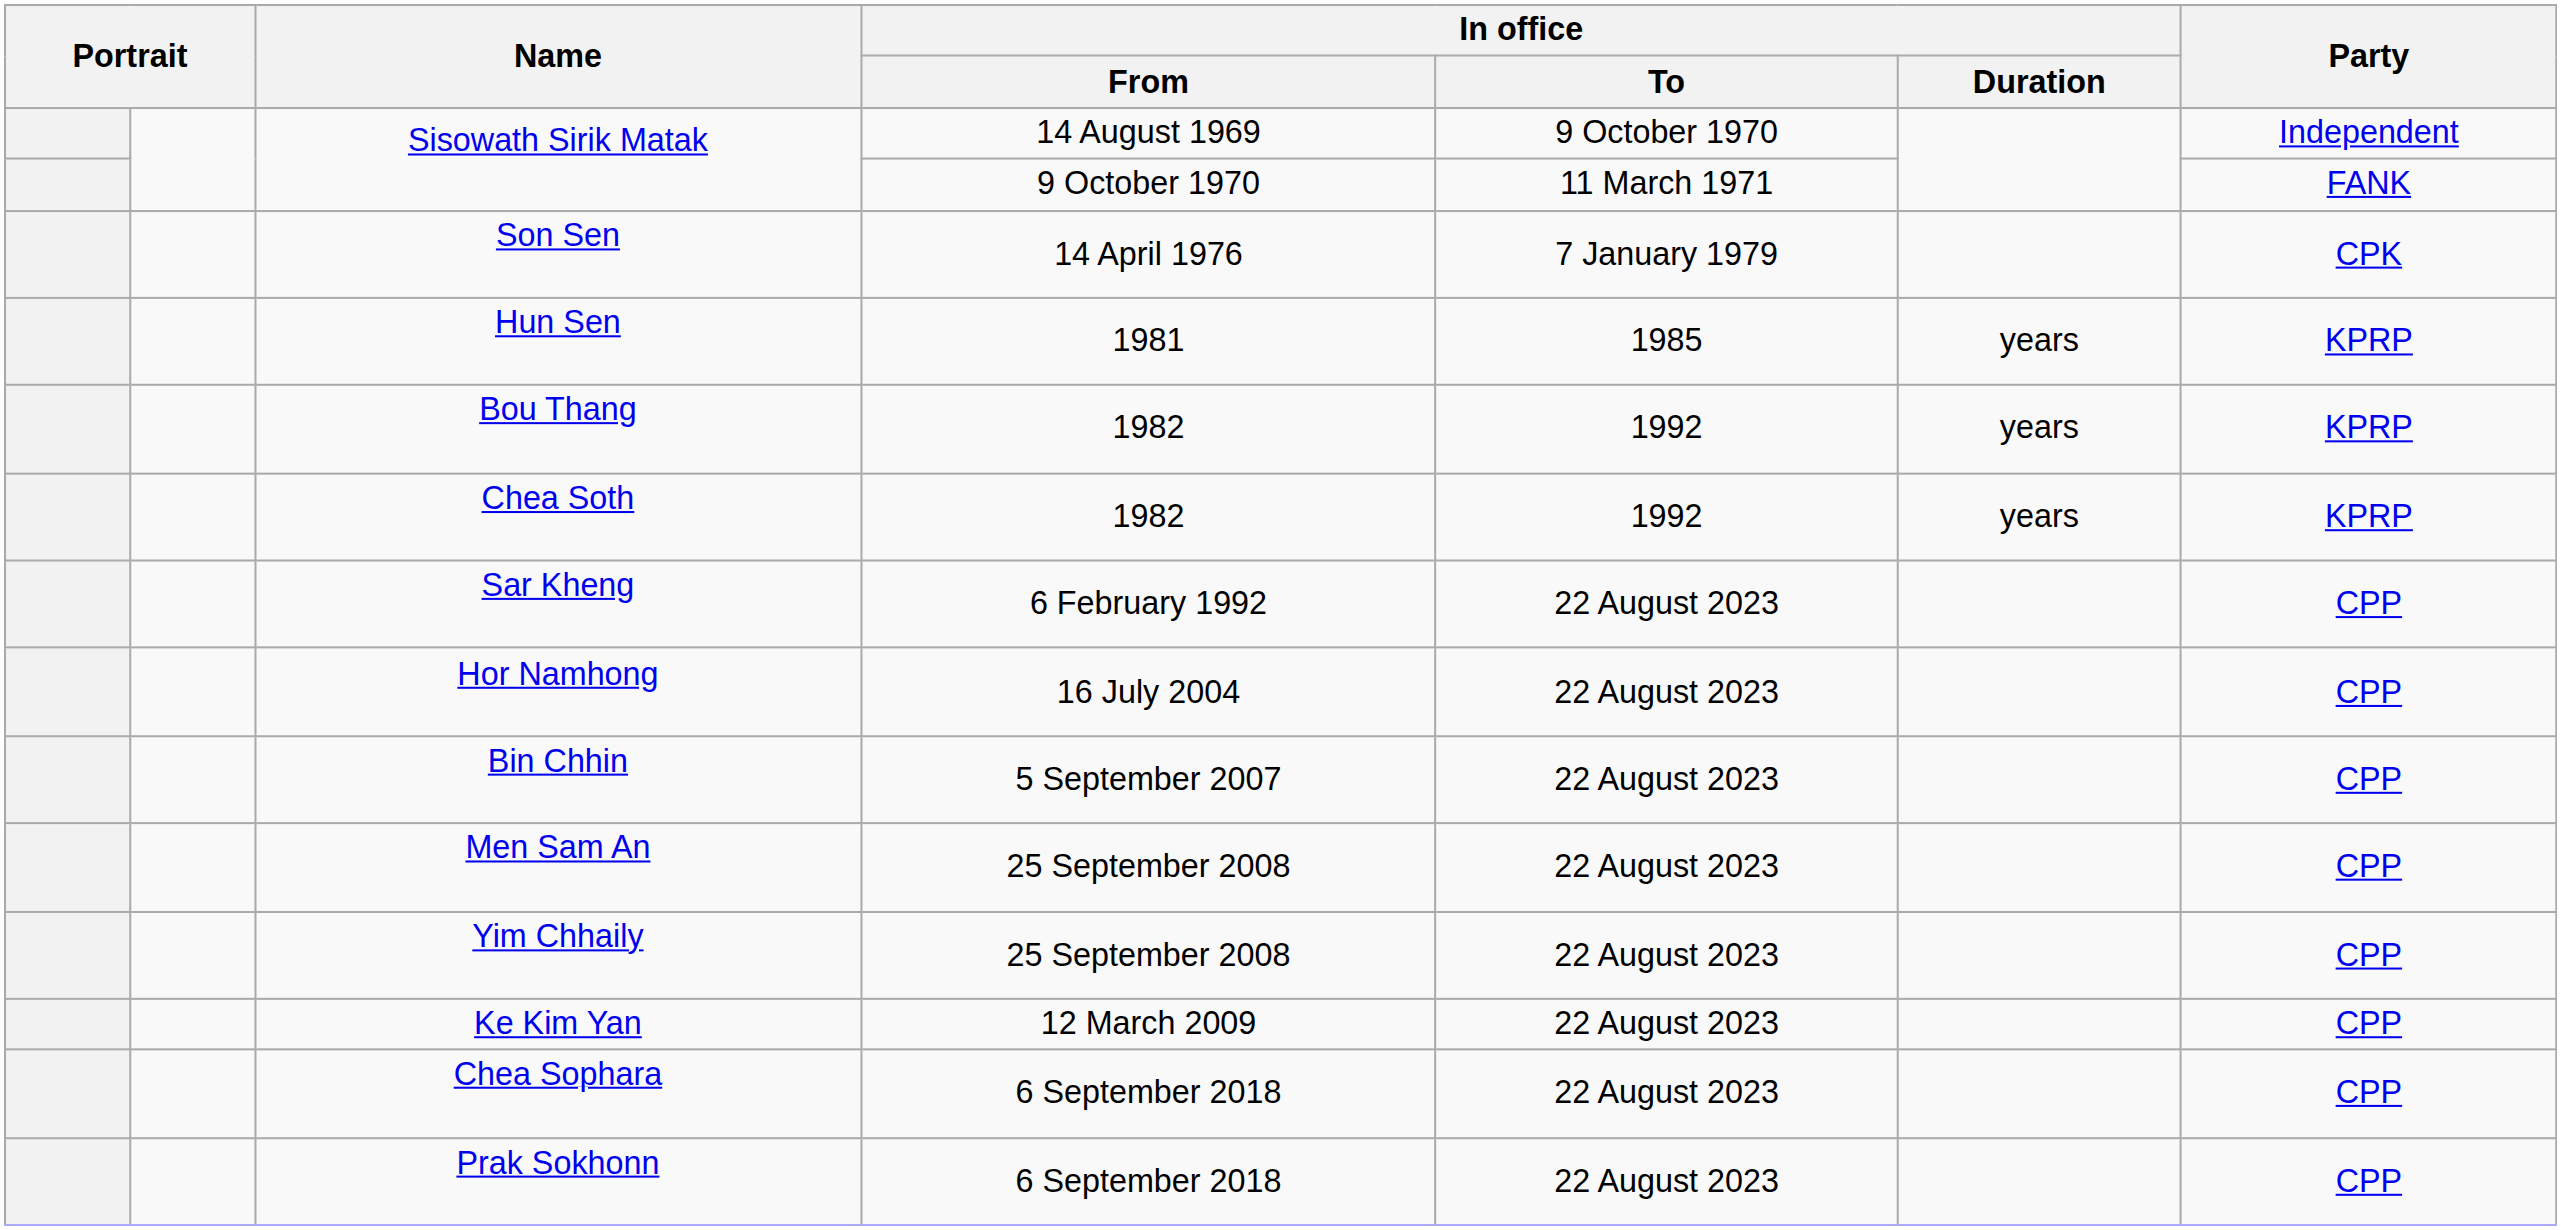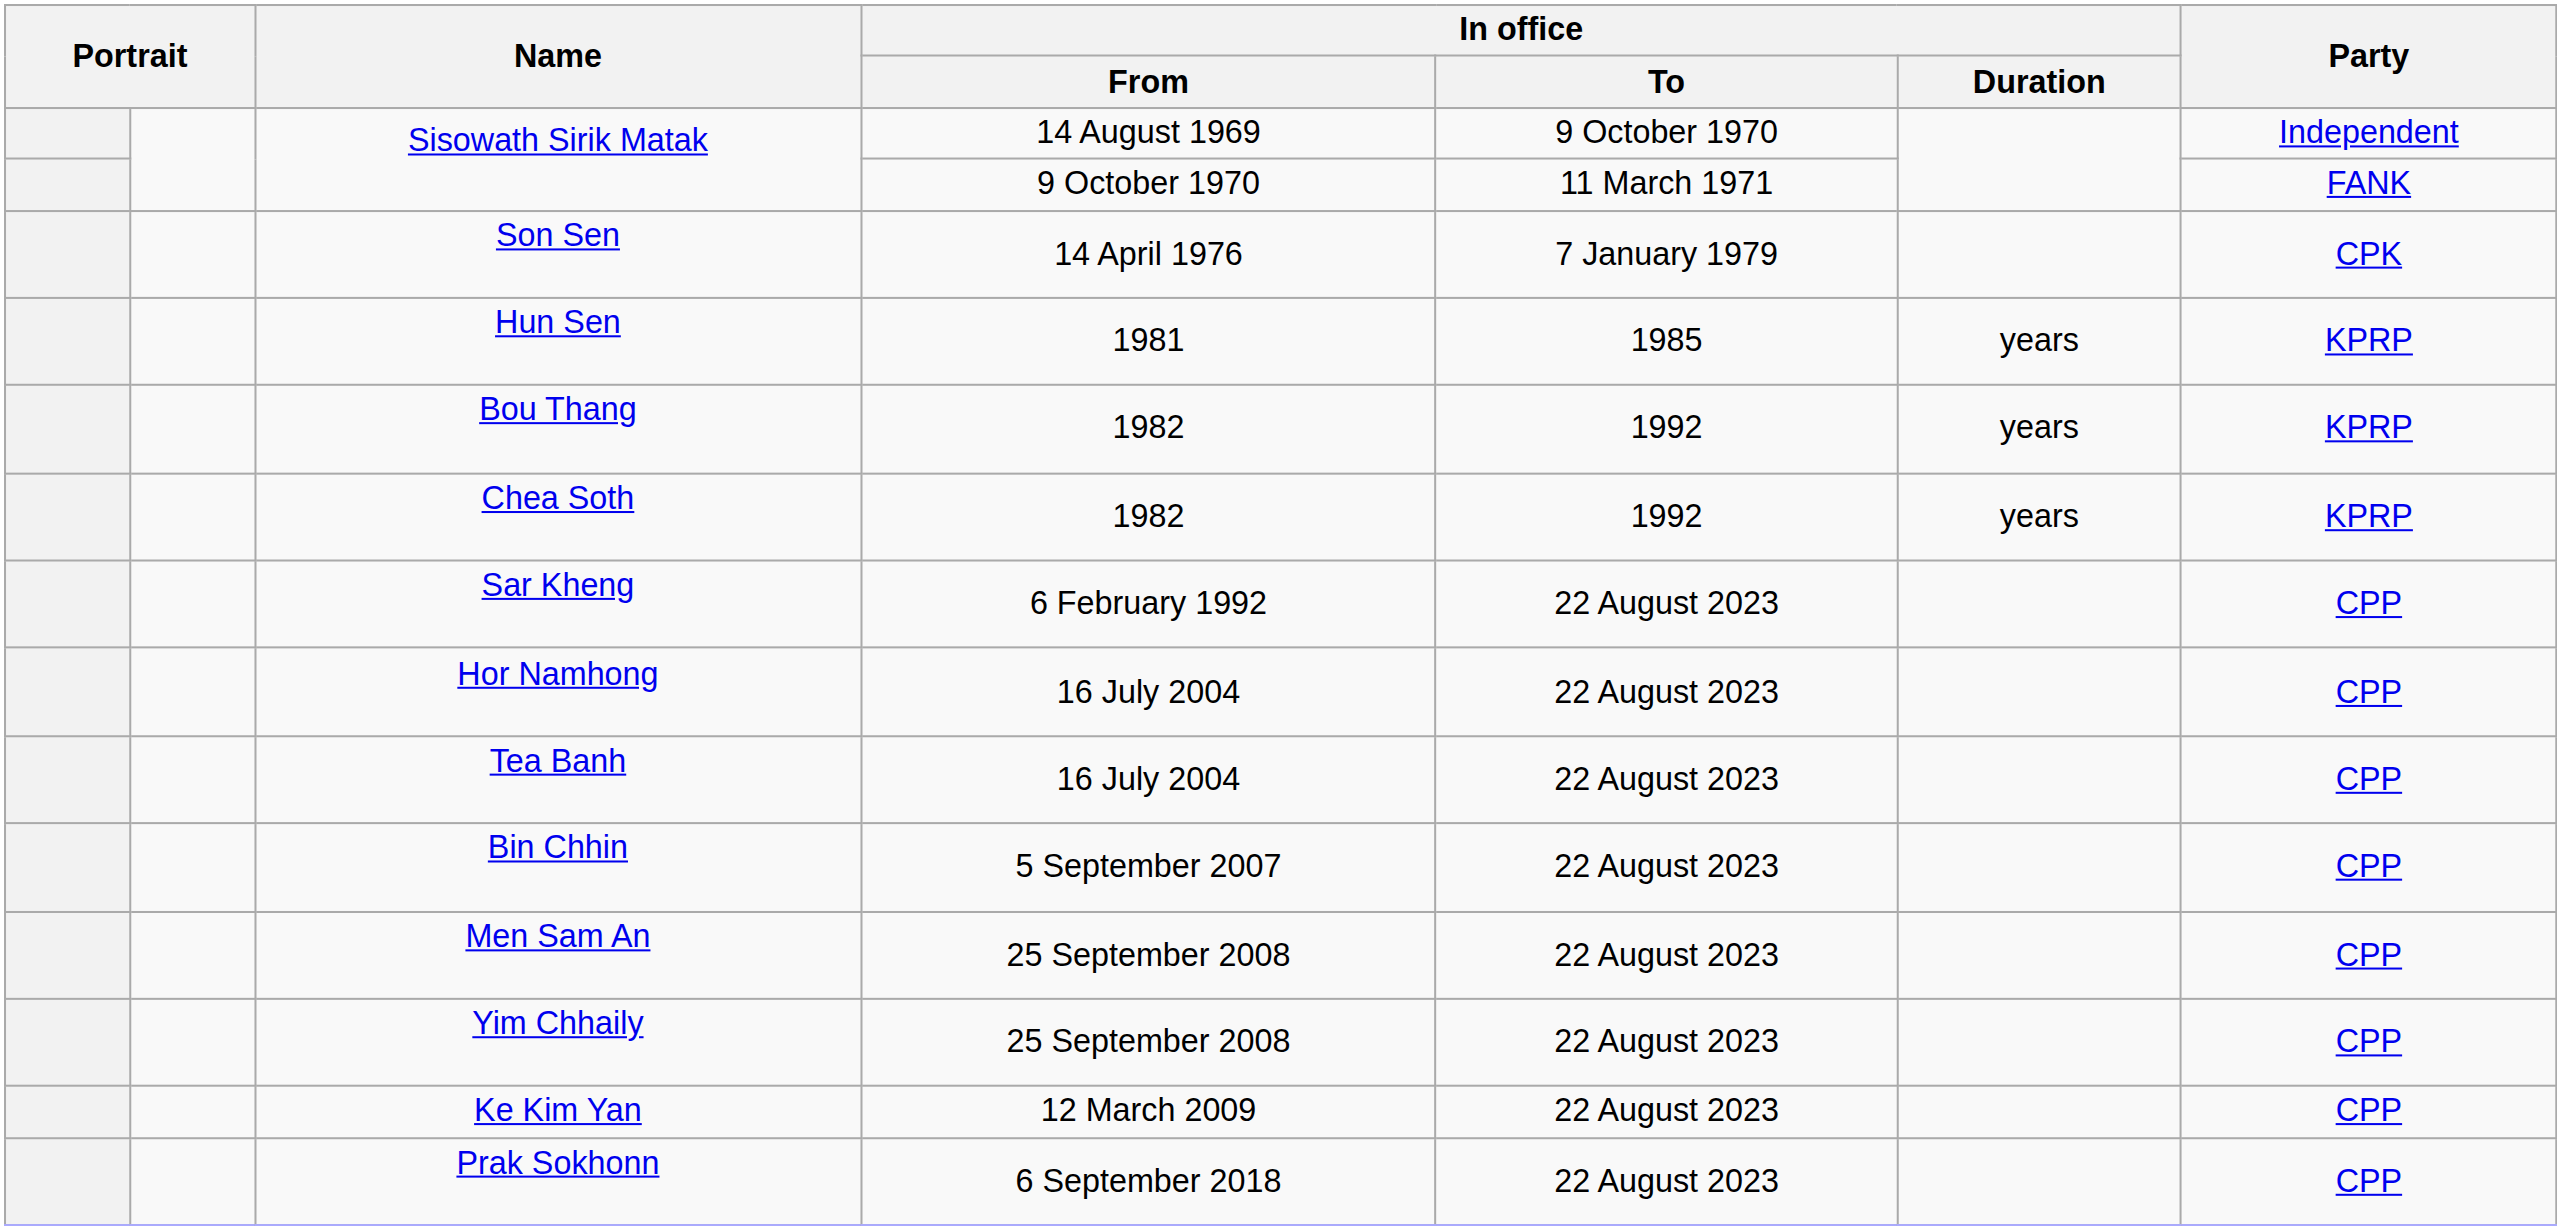+ row: (558, 760)
- row: (558, 1074)
